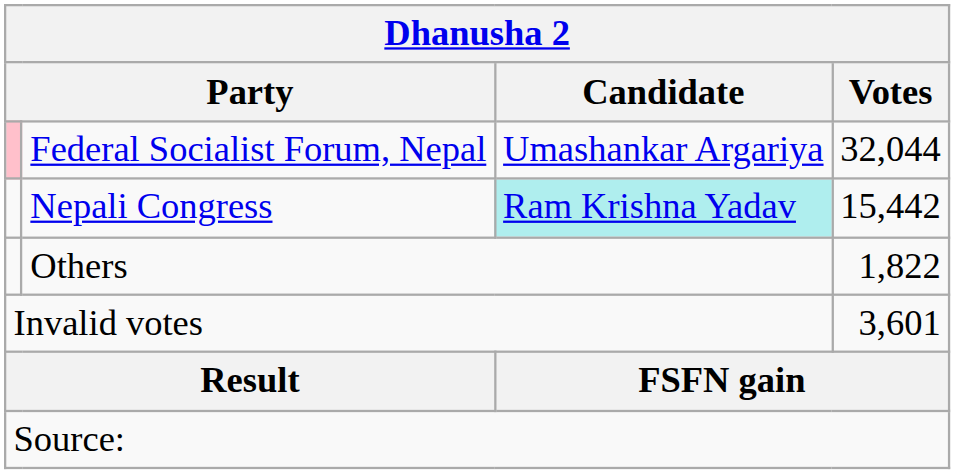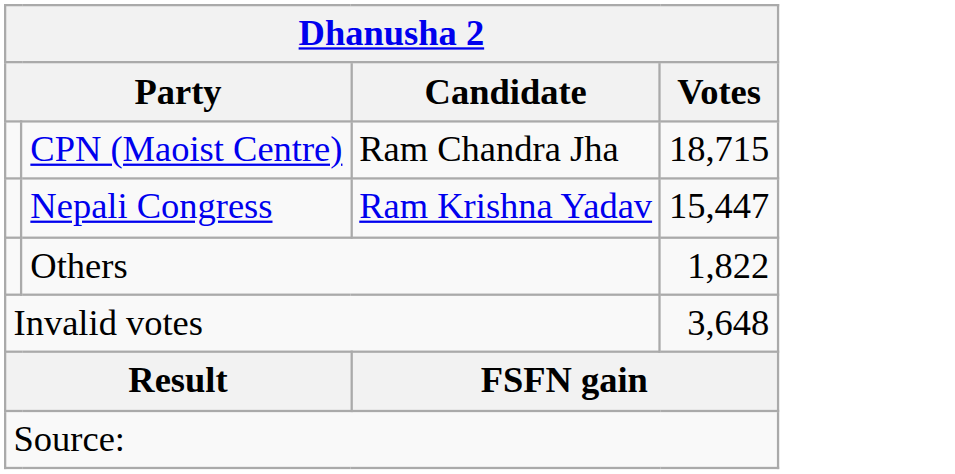- row: (258, 149)
+ row: (186, 149)
(650, 206) paleturquoise background -> (506, 206) no background
(891, 206) 15,442 -> (719, 206) 15,447
(900, 322) 3,601 -> (728, 322) 3,648
